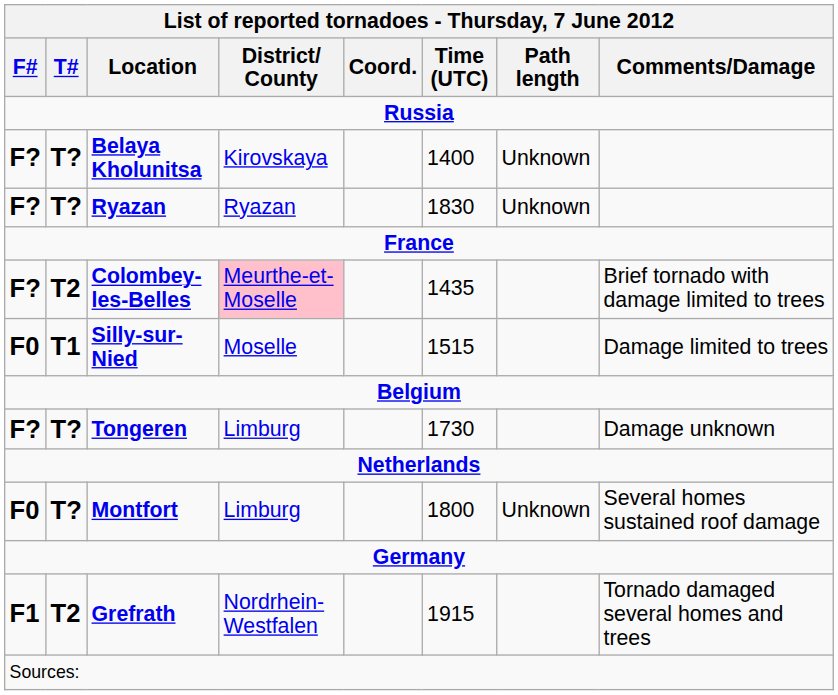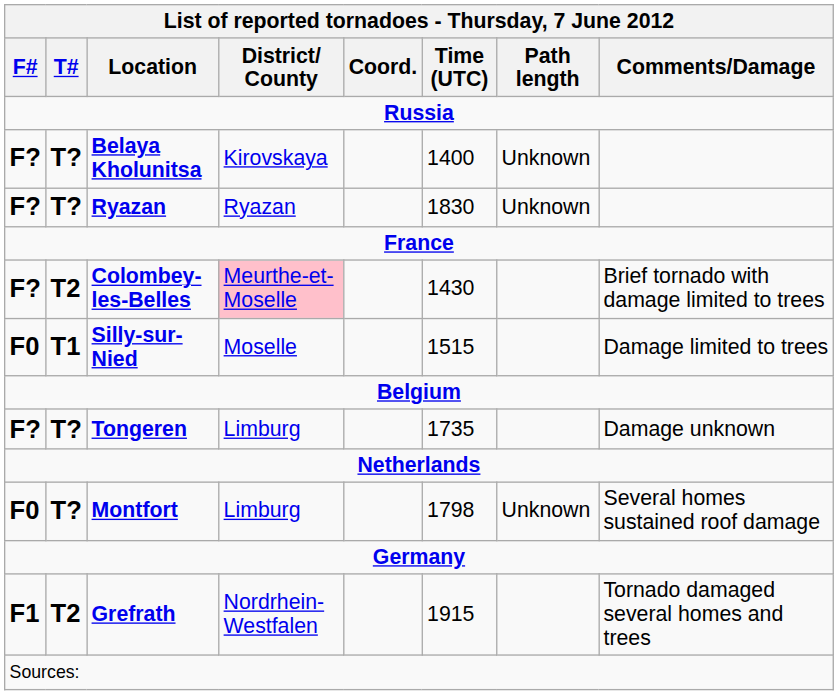(451, 289) 1435 -> (451, 289) 1430
(451, 428) 1730 -> (451, 428) 1735
(451, 510) 1800 -> (451, 510) 1798
